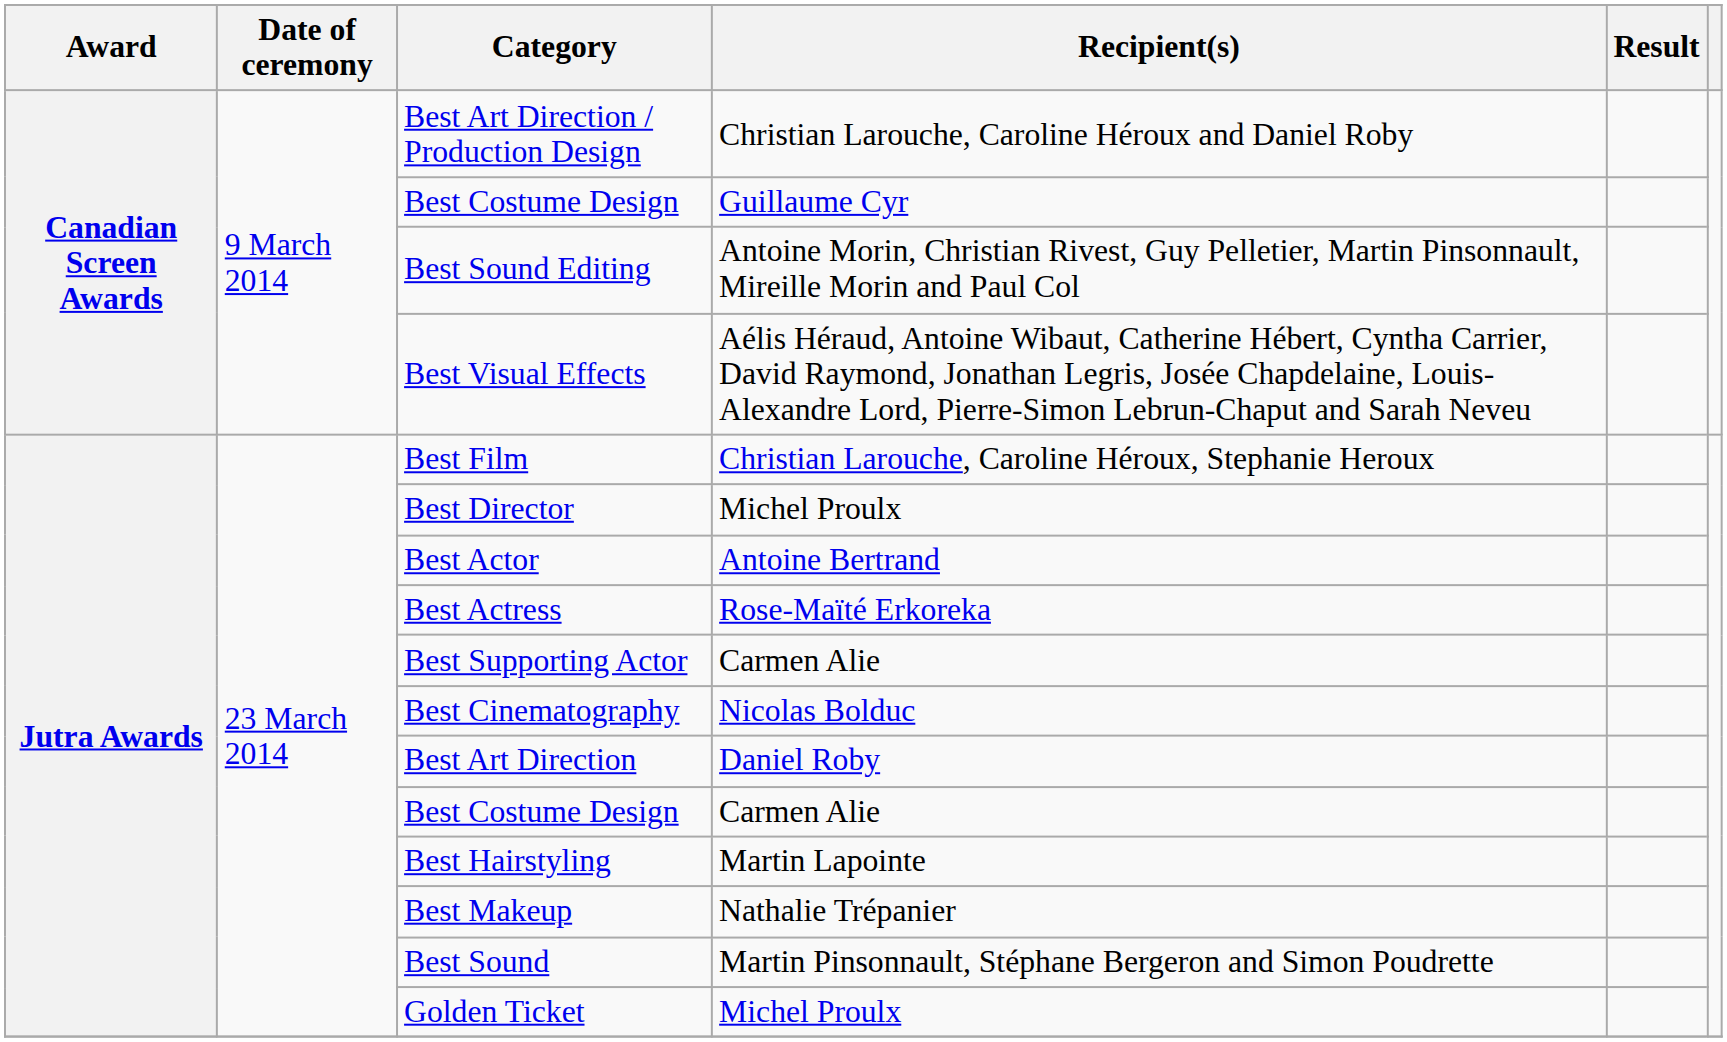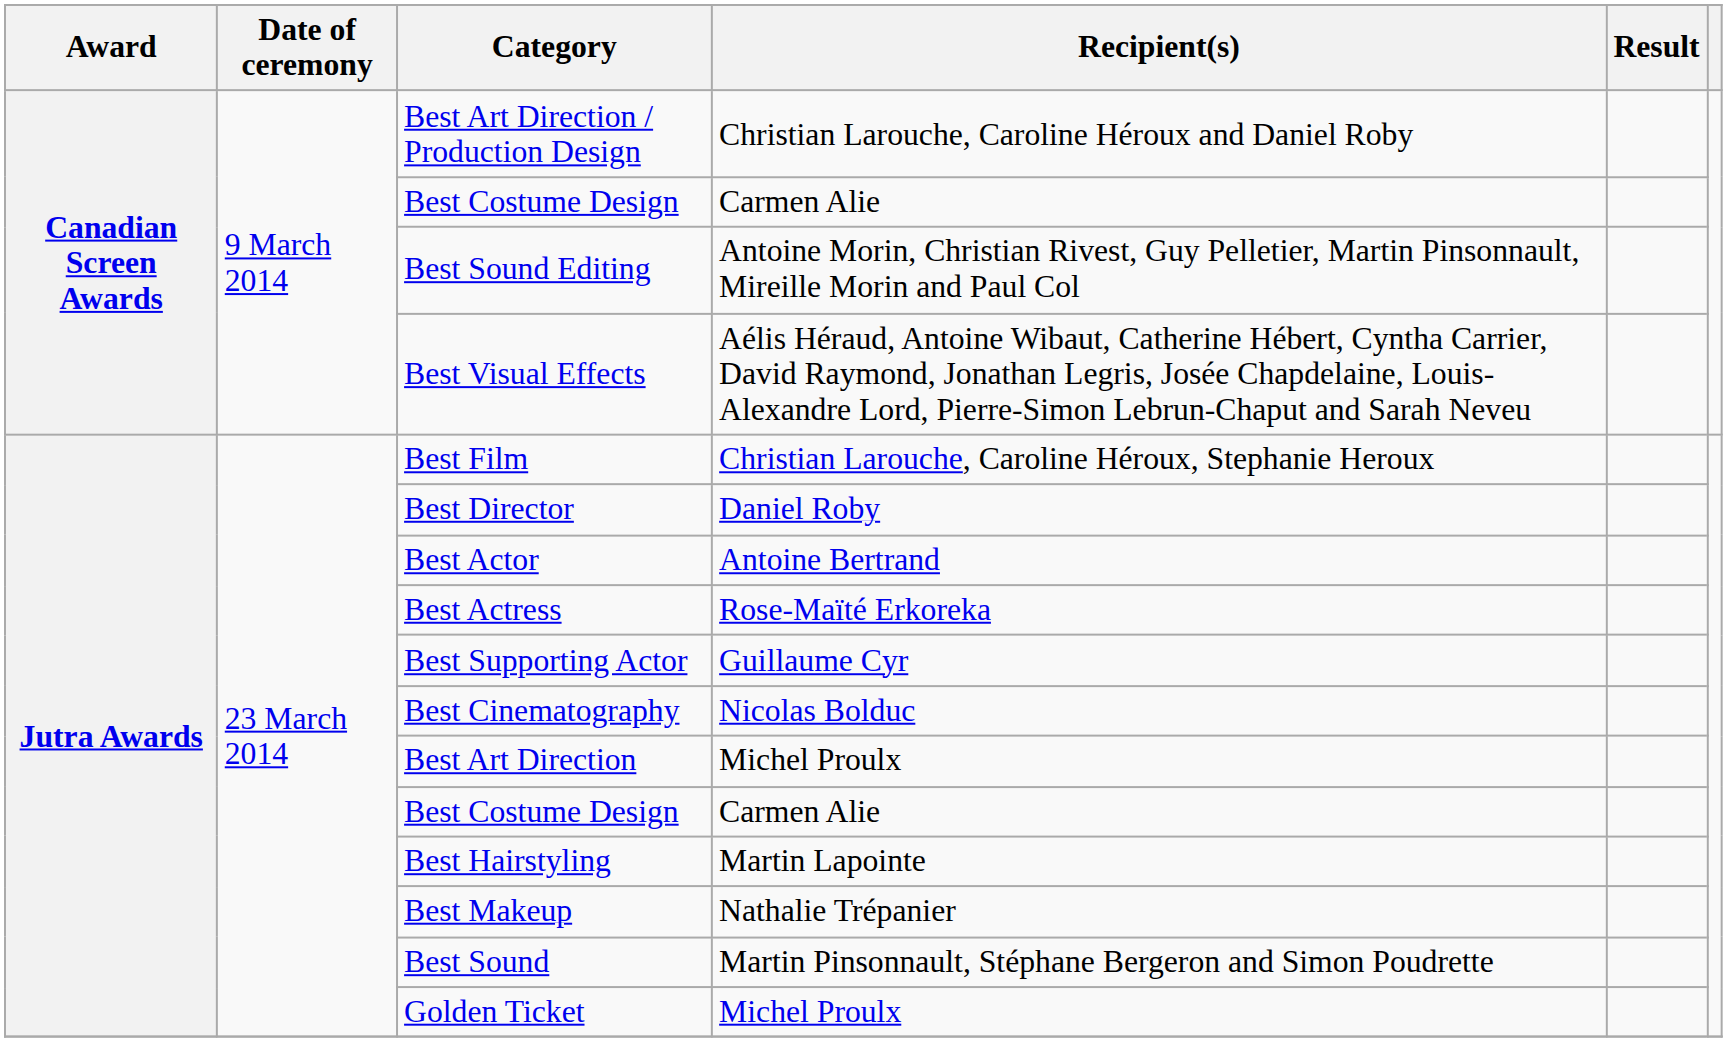(814, 201) Guillaume Cyr -> (800, 201) Carmen Alie
(810, 509) Michel Proulx -> (800, 509) Daniel Roby
(800, 660) Carmen Alie -> (814, 660) Guillaume Cyr
(800, 760) Daniel Roby -> (810, 760) Michel Proulx
